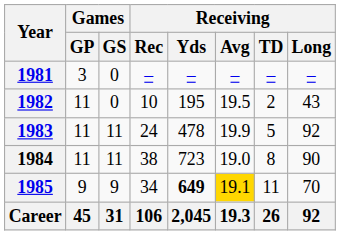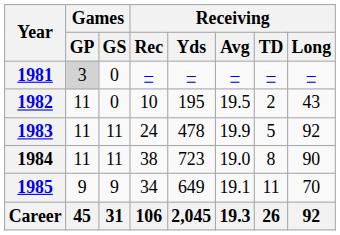(82, 74) no background -> (82, 74) lightgrey background
(191, 187) bold -> (191, 187) normal
(235, 187) gold background -> (235, 187) no background
